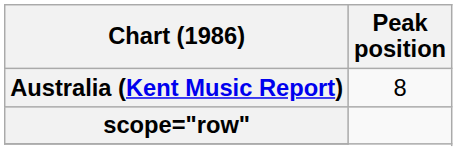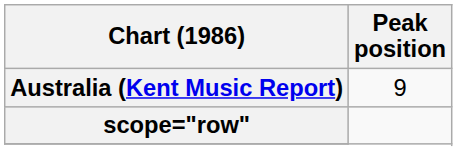(400, 87) 8 -> (400, 87) 9
